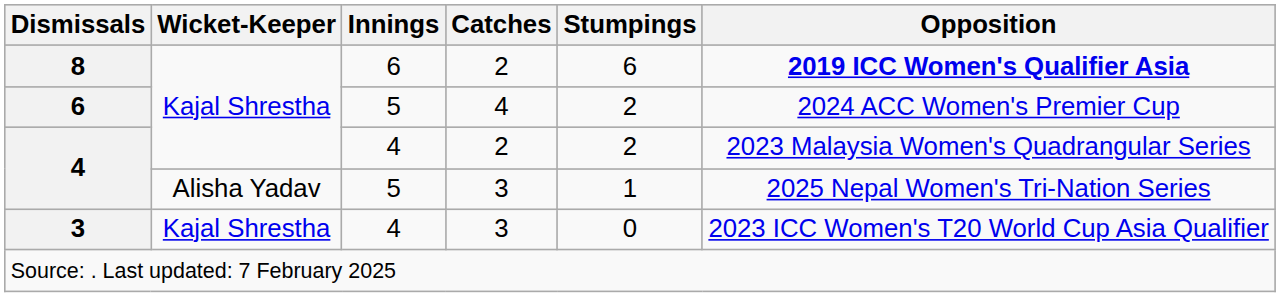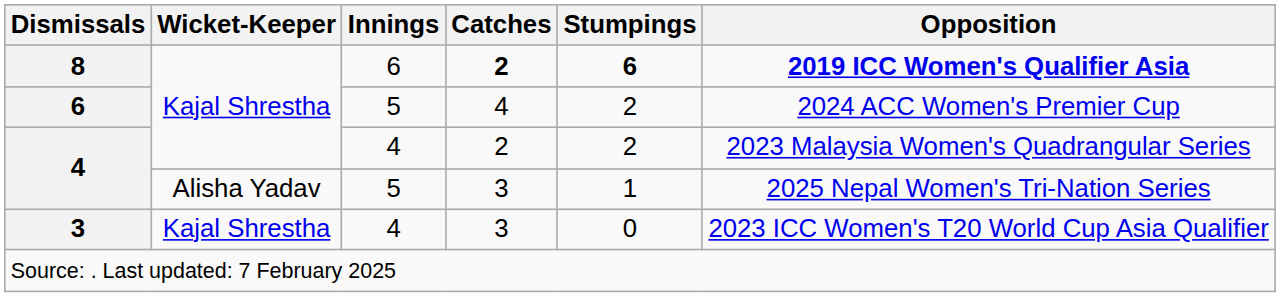(501, 65) normal -> (501, 65) bold
(630, 65) normal -> (630, 65) bold
